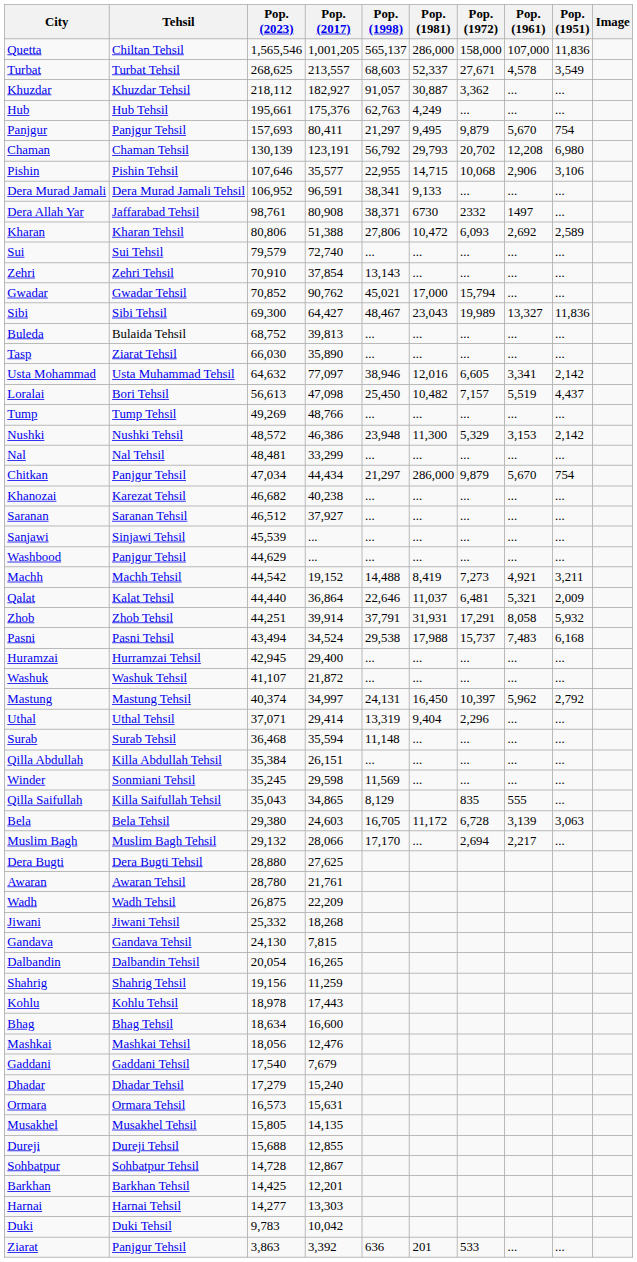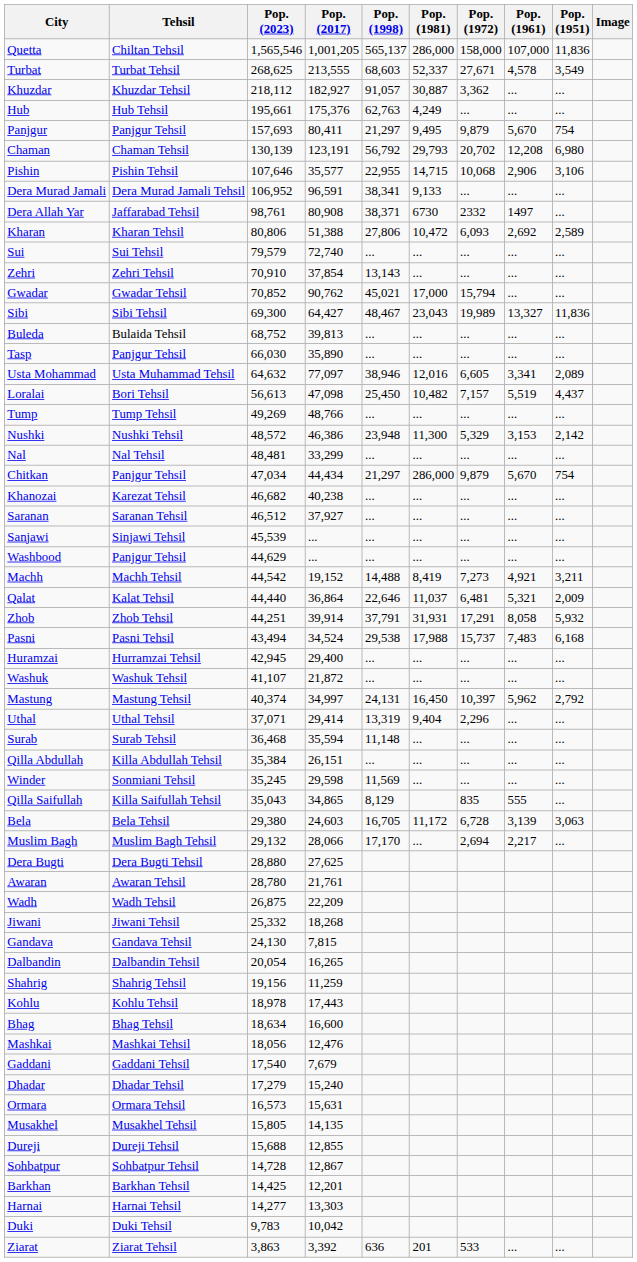(329, 69) 213,557 -> (329, 69) 213,555
(144, 353) Ziarat Tehsil -> (149, 353) Panjgur Tehsil
(569, 374) 2,142 -> (569, 374) 2,089
(149, 1247) Panjgur Tehsil -> (144, 1247) Ziarat Tehsil
